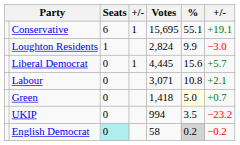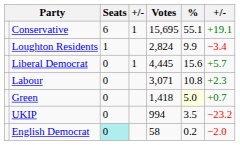(217, 47) −3.0 -> (217, 47) −3.4
(217, 81) +2.1 -> (217, 81) +2.3
(190, 132) lightgrey background -> (190, 132) no background
(217, 132) −0.2 -> (217, 132) −2.0
